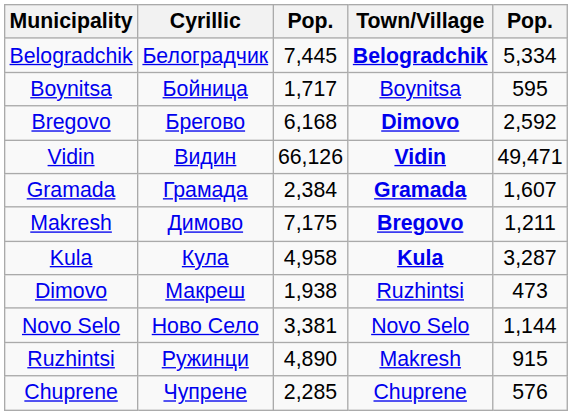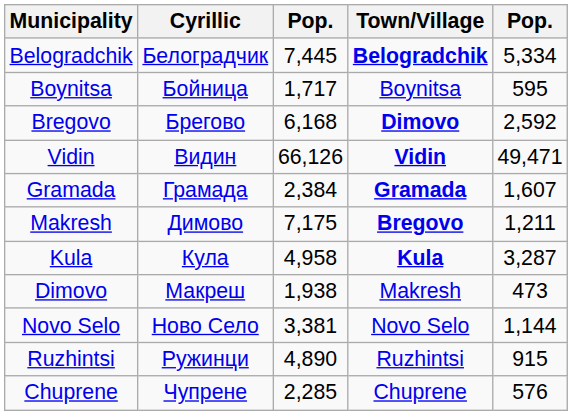(420, 291) Ruzhintsi -> (420, 291) Makresh
(420, 358) Makresh -> (420, 358) Ruzhintsi
